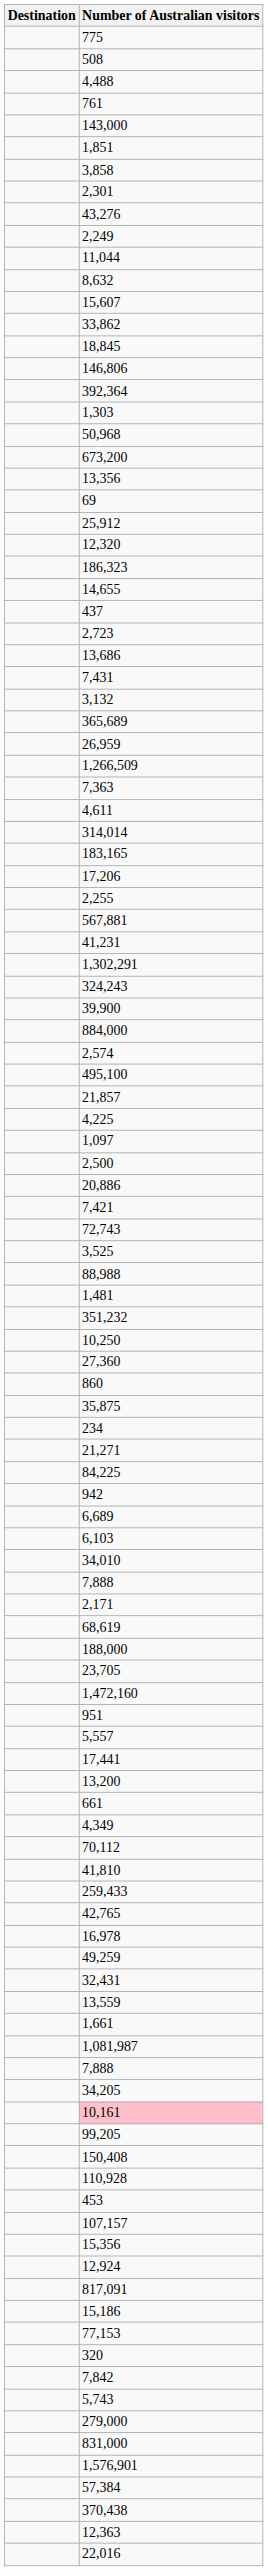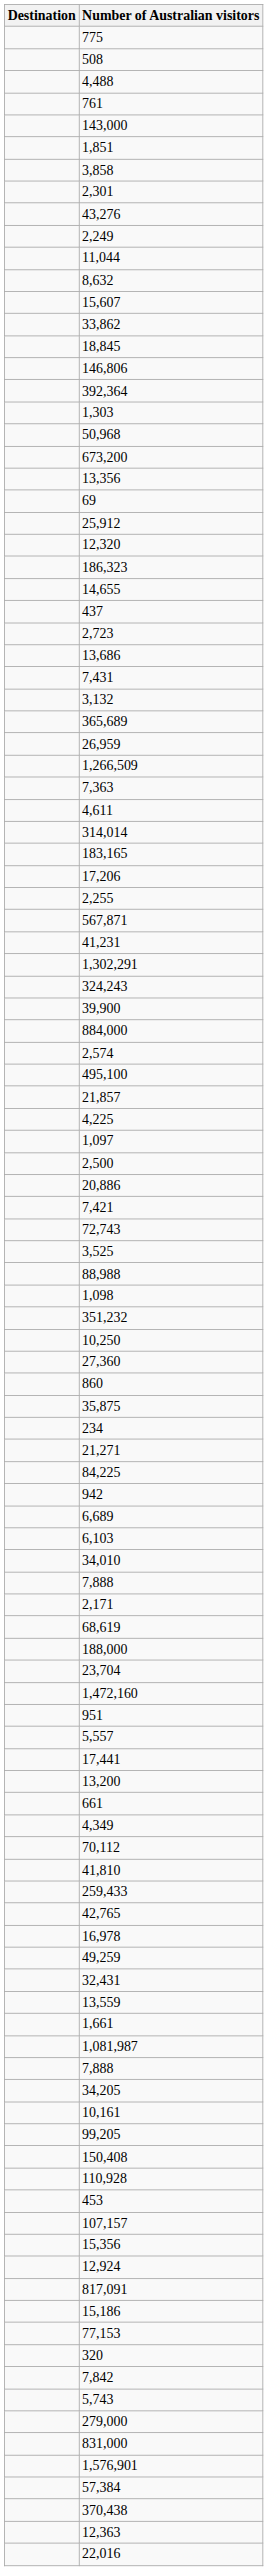(105, 920) 567,881 -> (105, 920) 567,871
(98, 1295) 1,481 -> (98, 1295) 1,098
(101, 1671) 23,705 -> (101, 1671) 23,704
(101, 2112) pink background -> (101, 2112) no background
